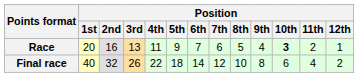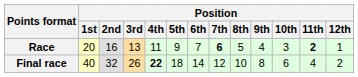(219, 46) normal -> (219, 46) bold
(286, 46) bold -> (286, 46) normal
(313, 46) normal -> (313, 46) bold
(156, 63) normal -> (156, 63) bold
